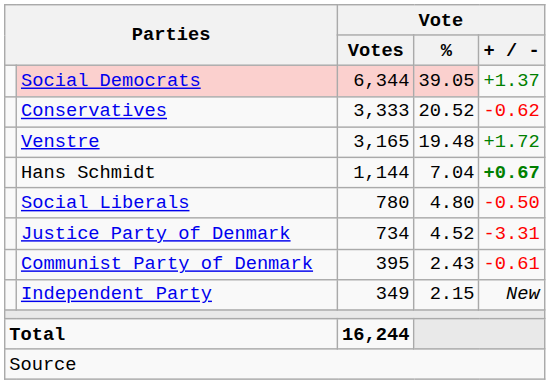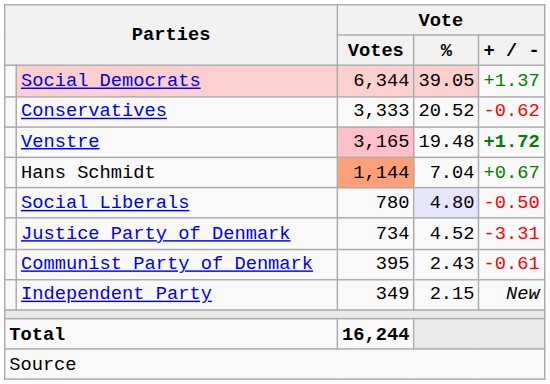(381, 142) no background -> (381, 142) pink background
(512, 142) normal -> (512, 142) bold
(381, 173) no background -> (381, 173) lightsalmon background
(512, 173) bold -> (512, 173) normal
(452, 203) no background -> (452, 203) lavender background
